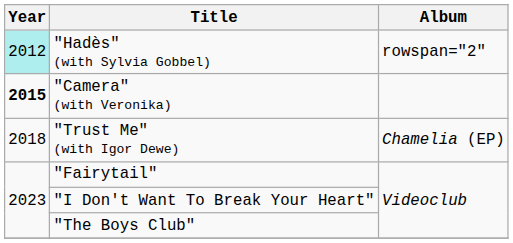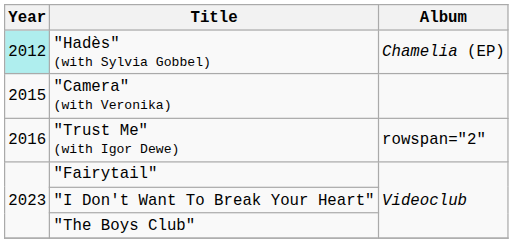(434, 52) rowspan="2" -> (443, 52) Chamelia (EP)
(27, 96) bold -> (27, 96) normal
(27, 140) 2018 -> (27, 140) 2016
(443, 140) Chamelia (EP) -> (434, 140) rowspan="2"
